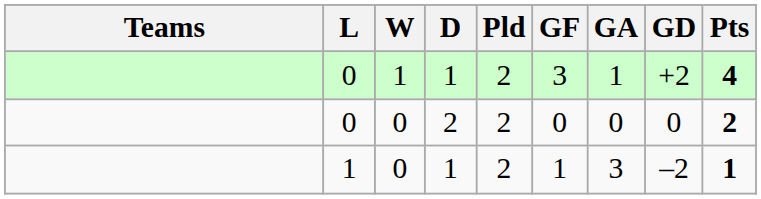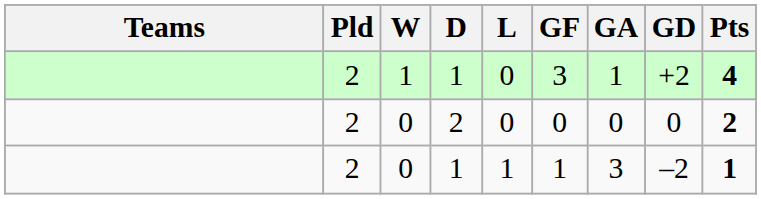columns swapped: (504, 27) <-> (349, 27)
